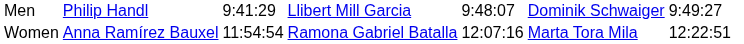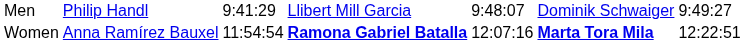(373, 32) normal -> (377, 32) bold
(583, 32) normal -> (596, 32) bold
